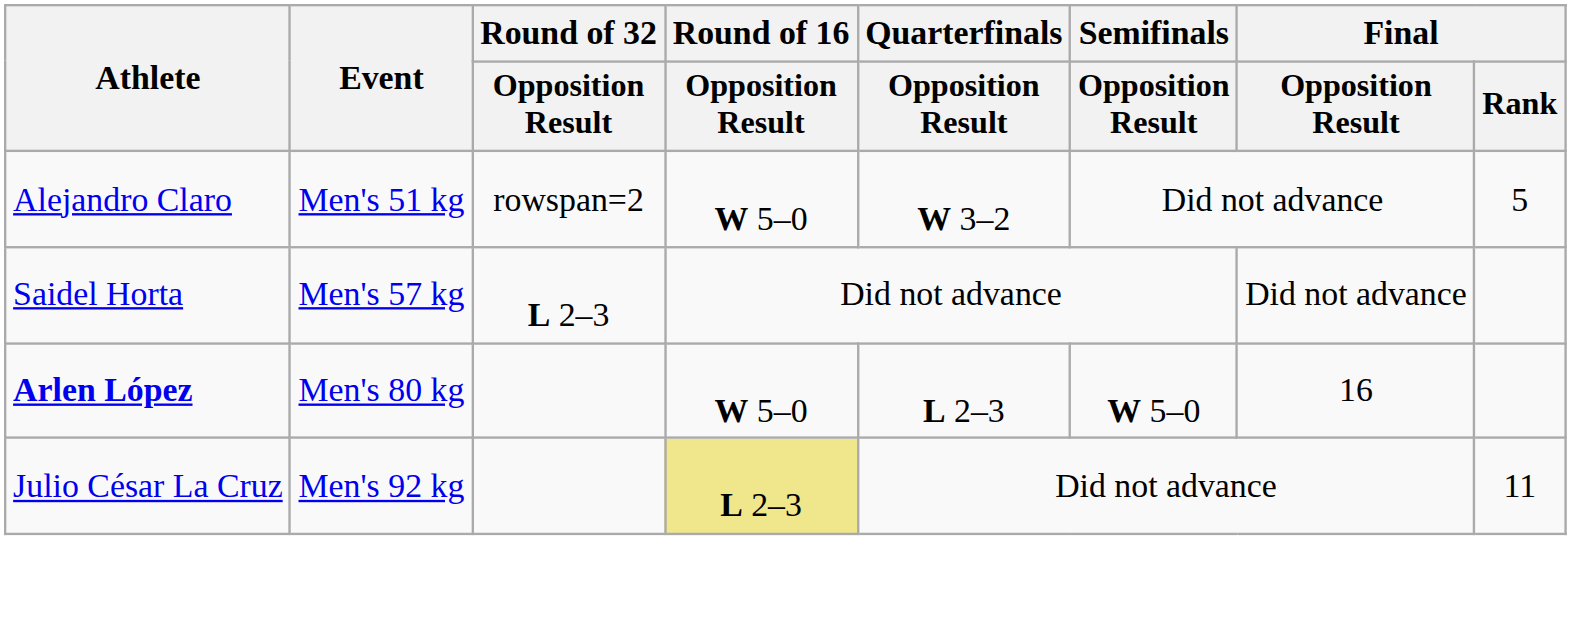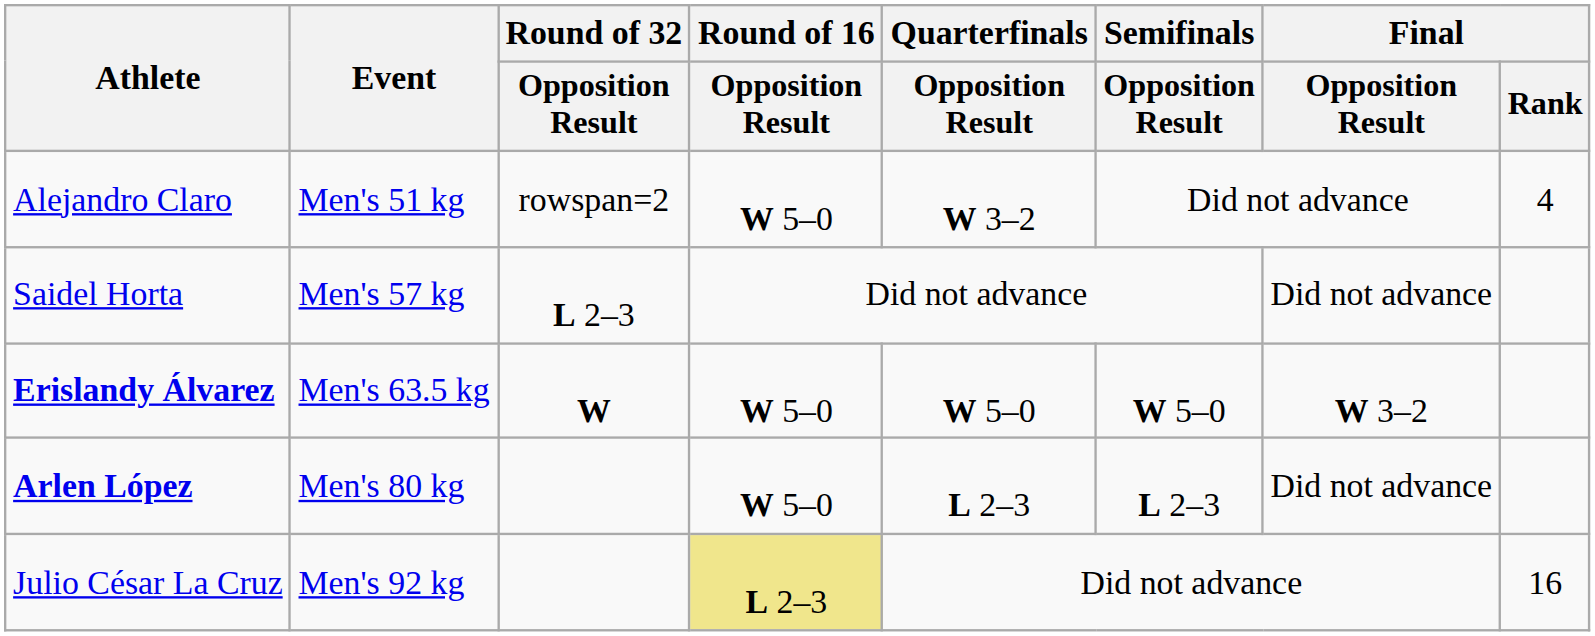(1520, 198) 5 -> (1545, 198) 4
+ row: (144, 390)
(1154, 410) W 5–0 -> (1179, 506) L 2–3
(1356, 390) 16 -> (1381, 486) Did not advance
(1520, 486) 11 -> (1545, 582) 16
